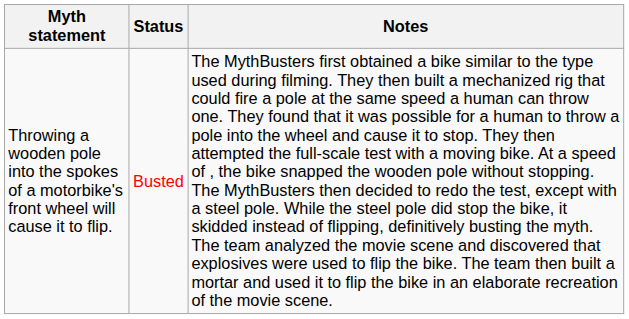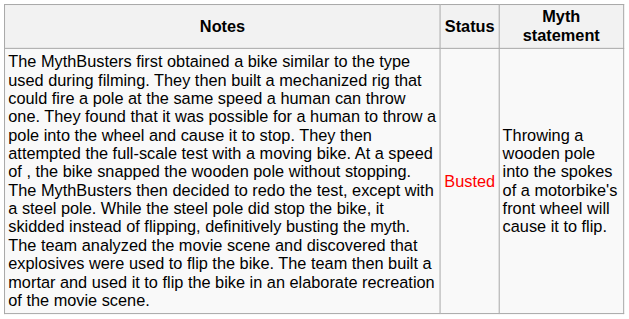columns swapped: (67, 26) <-> (406, 26)
